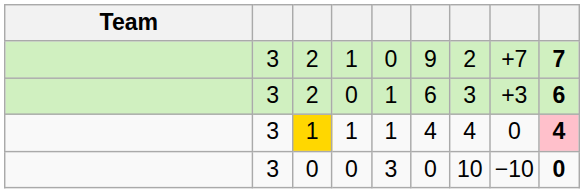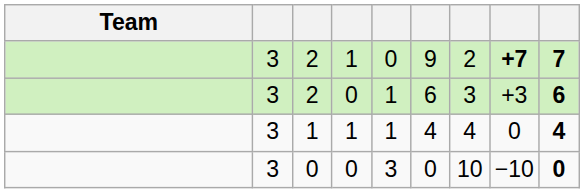(514, 59) normal -> (514, 59) bold
(312, 132) gold background -> (312, 132) no background
(559, 132) pink background -> (559, 132) no background
